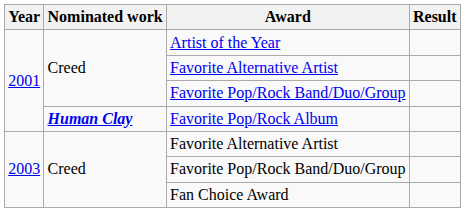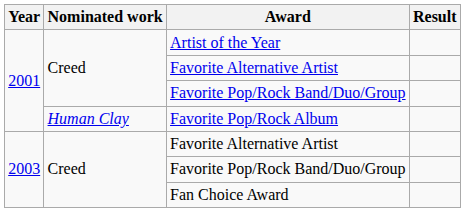(90, 118) bold -> (88, 118) normal
